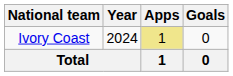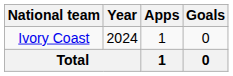(162, 37) khaki background -> (162, 37) no background
